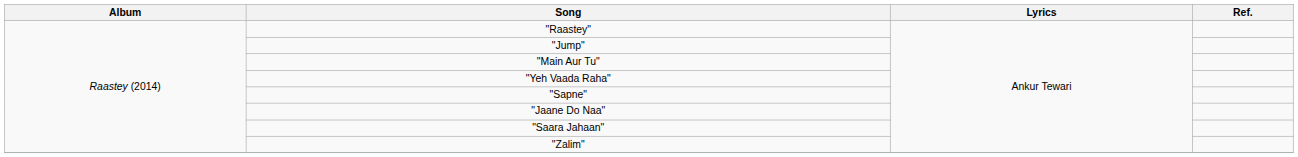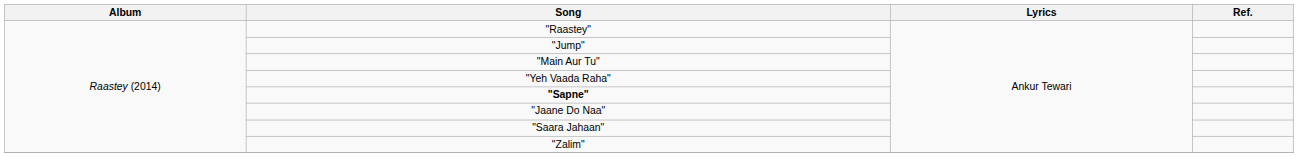(568, 95) normal -> (568, 95) bold
